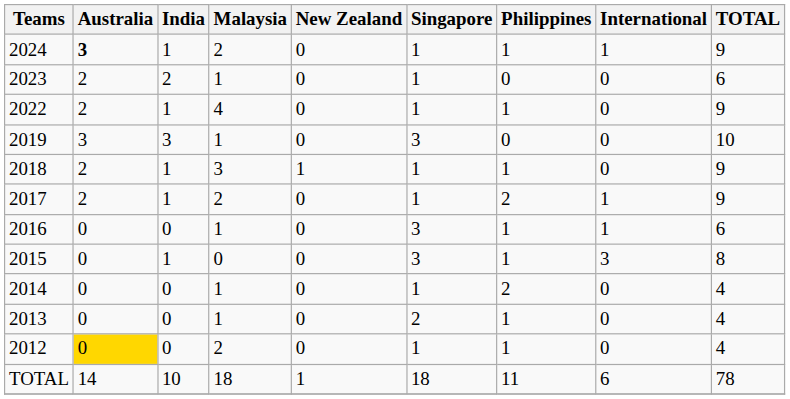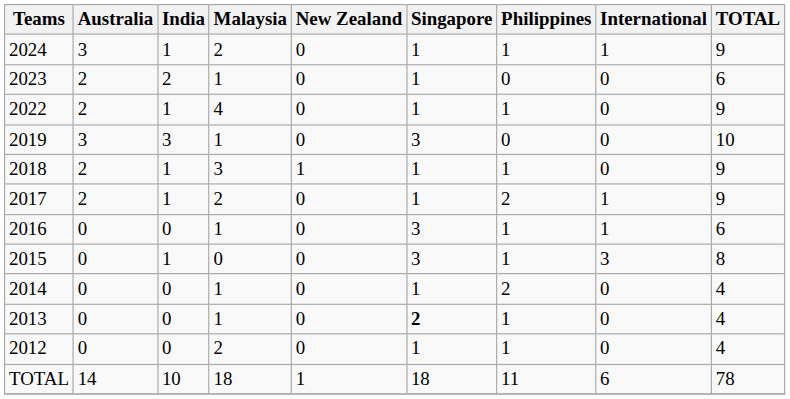(82, 49) bold -> (82, 49) normal
(416, 318) normal -> (416, 318) bold
(82, 348) gold background -> (82, 348) no background
